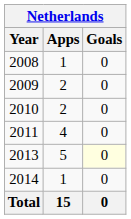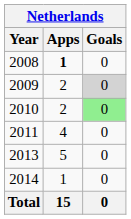(63, 62) normal -> (63, 62) bold
(104, 86) no background -> (104, 86) lightgrey background
(104, 109) no background -> (104, 109) lightgreen background
(104, 156) lightyellow background -> (104, 156) no background
